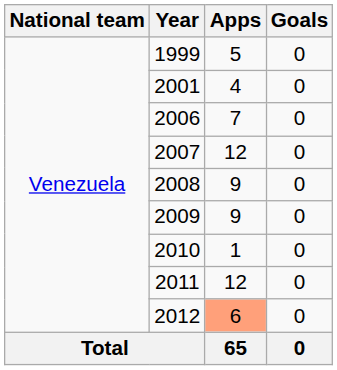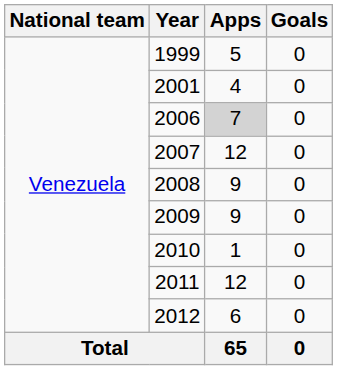(235, 119) no background -> (235, 119) lightgrey background
(235, 315) lightsalmon background -> (235, 315) no background
